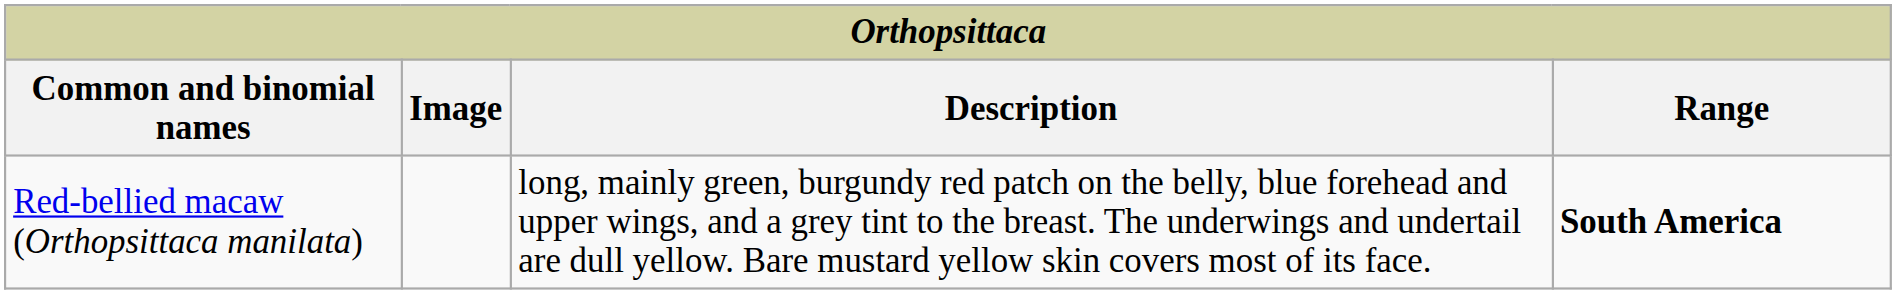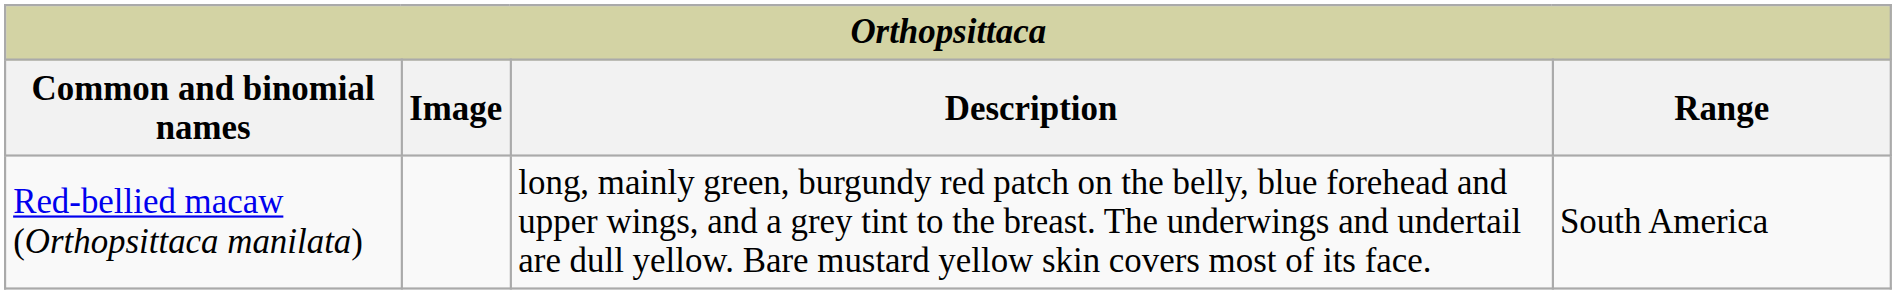(1671, 221) bold -> (1664, 221) normal
